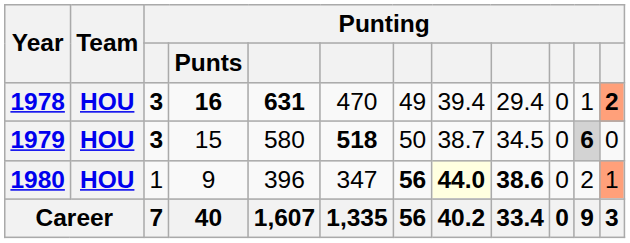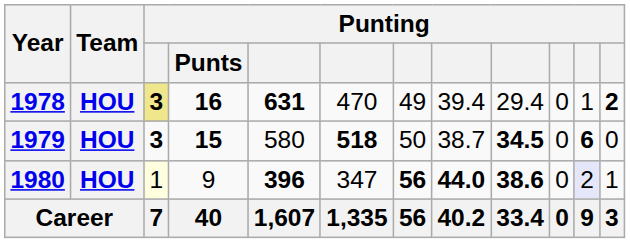(156, 101) no background -> (156, 101) khaki background
(612, 101) lightsalmon background -> (612, 101) no background
(208, 140) normal -> (208, 140) bold
(520, 140) normal -> (520, 140) bold
(587, 140) lightgrey background -> (587, 140) no background
(156, 179) no background -> (156, 179) lightyellow background
(284, 179) normal -> (284, 179) bold
(461, 179) lightyellow background -> (461, 179) no background
(587, 179) no background -> (587, 179) lavender background
(612, 179) lightsalmon background -> (612, 179) no background
